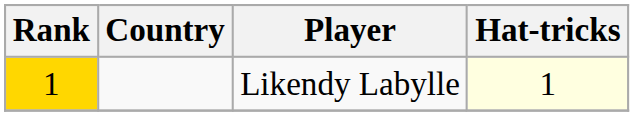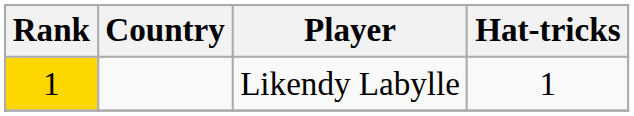(548, 83) lightyellow background -> (548, 83) no background
